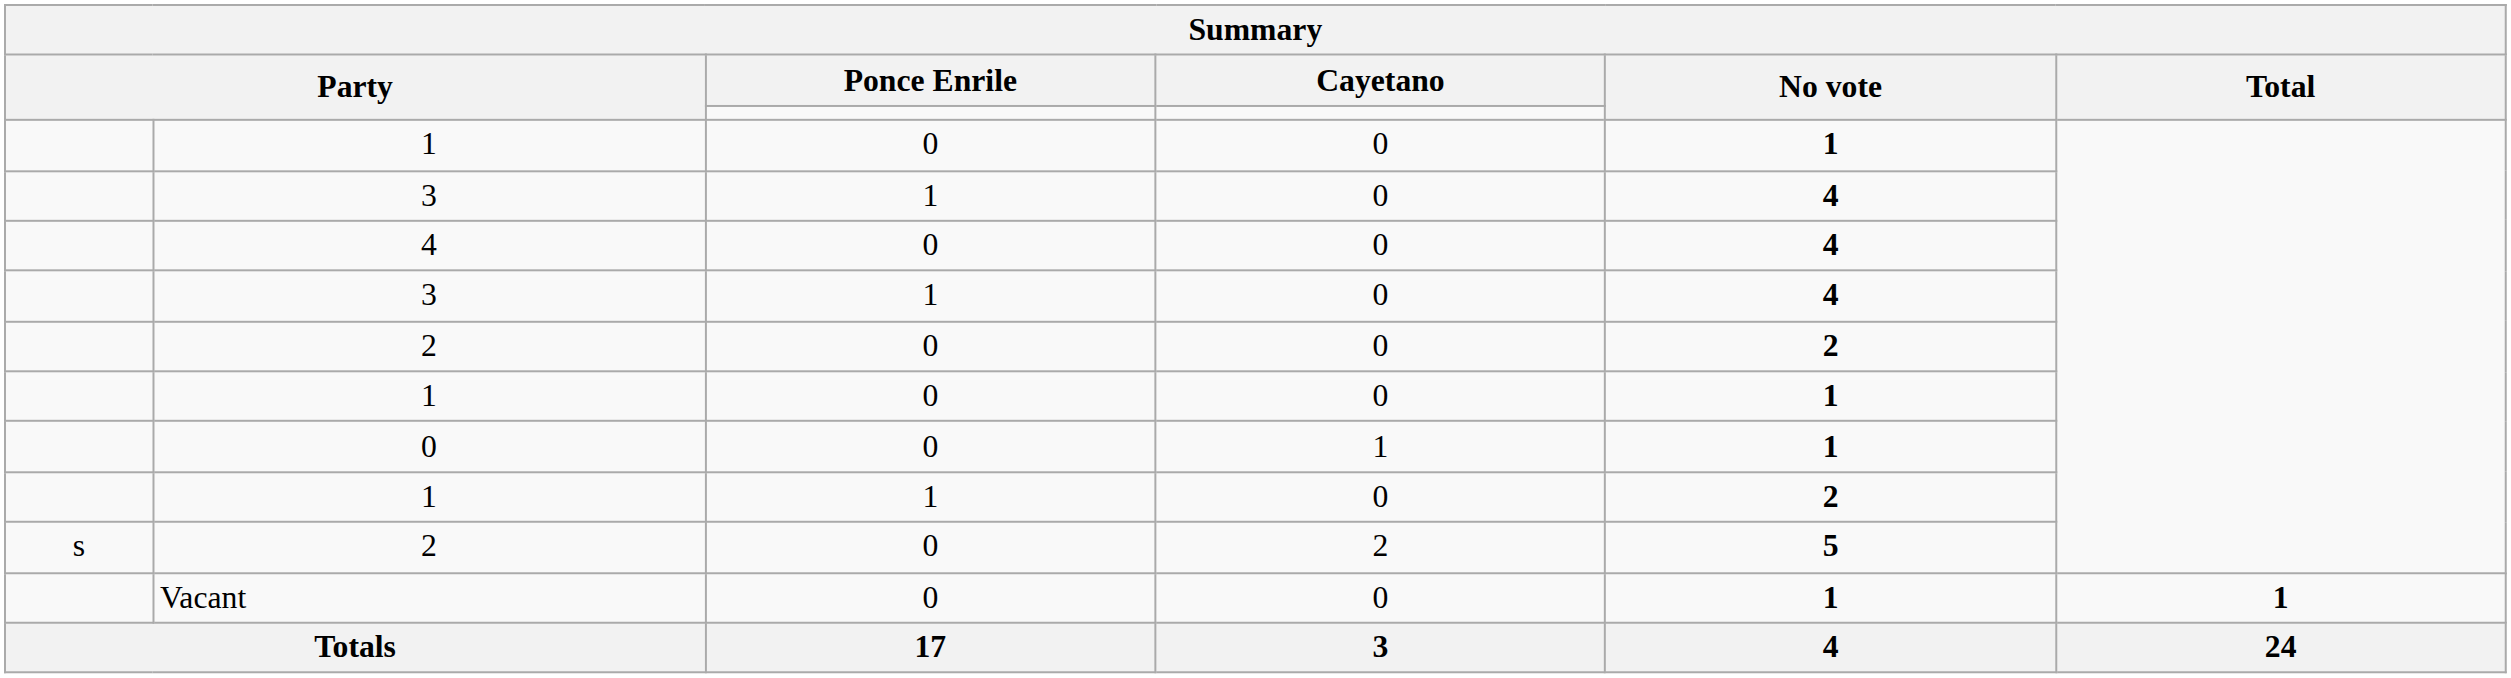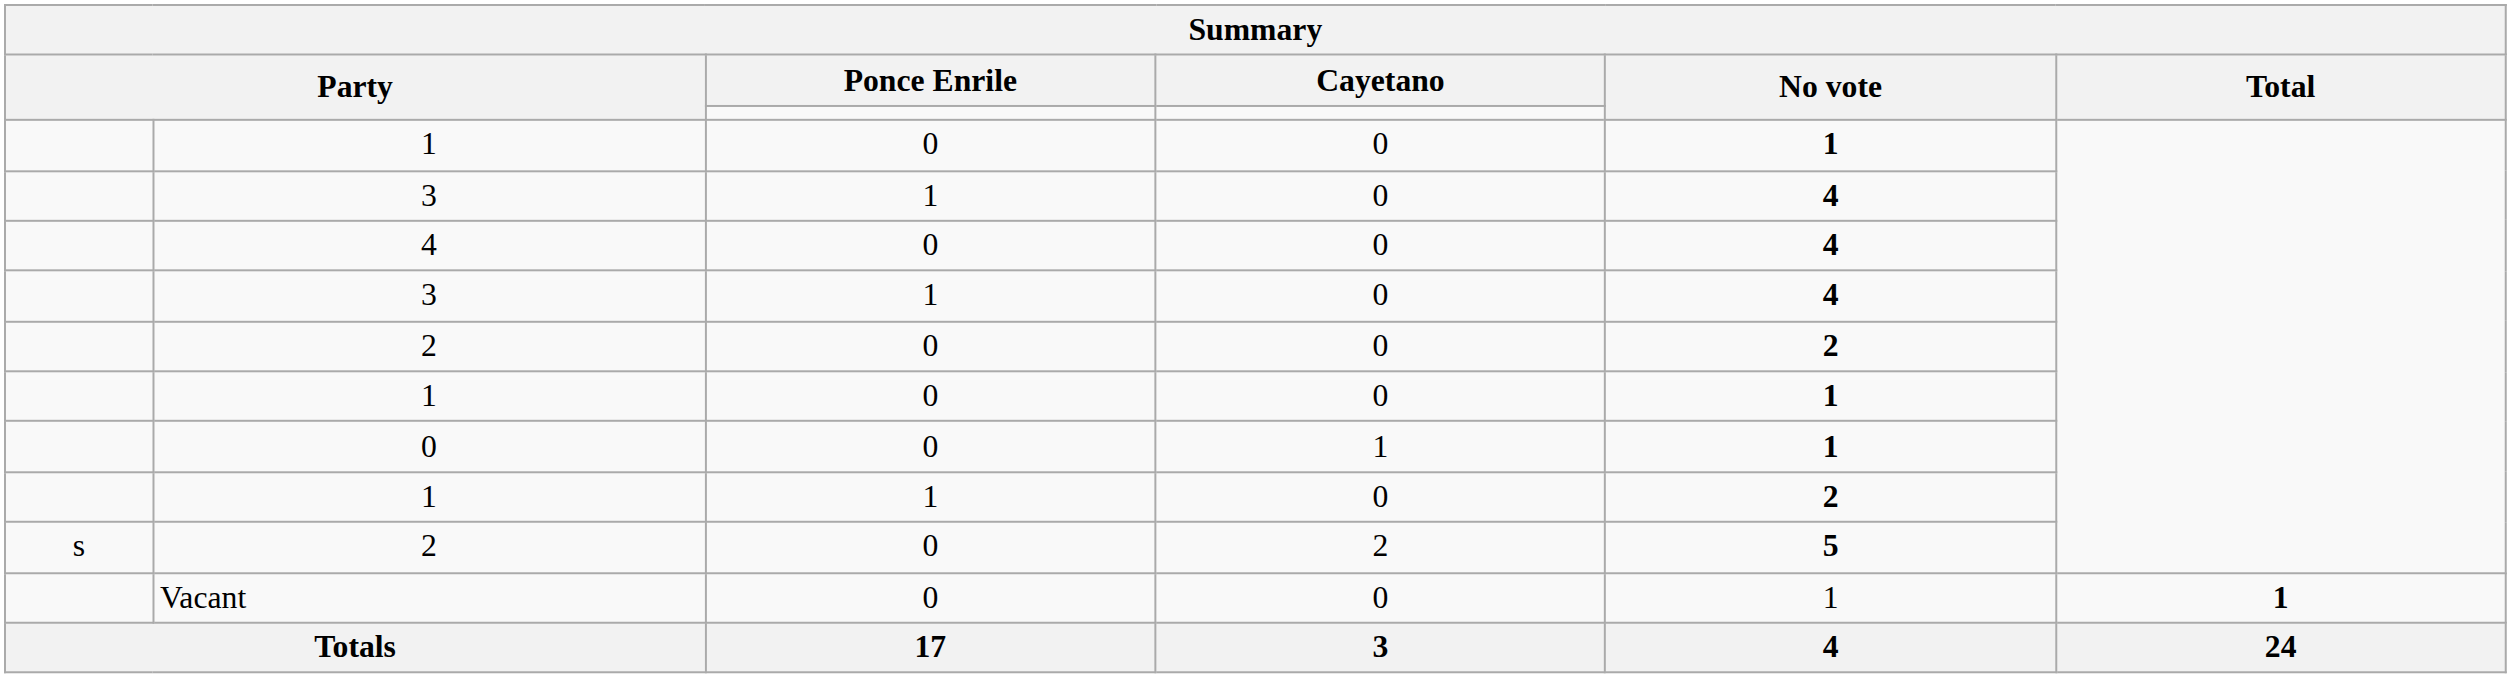(1831, 596) bold -> (1831, 596) normal
